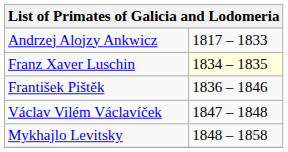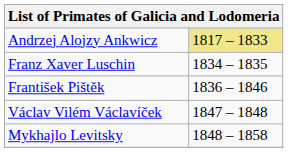(230, 40) no background -> (230, 40) khaki background
(230, 64) lightyellow background -> (230, 64) no background
